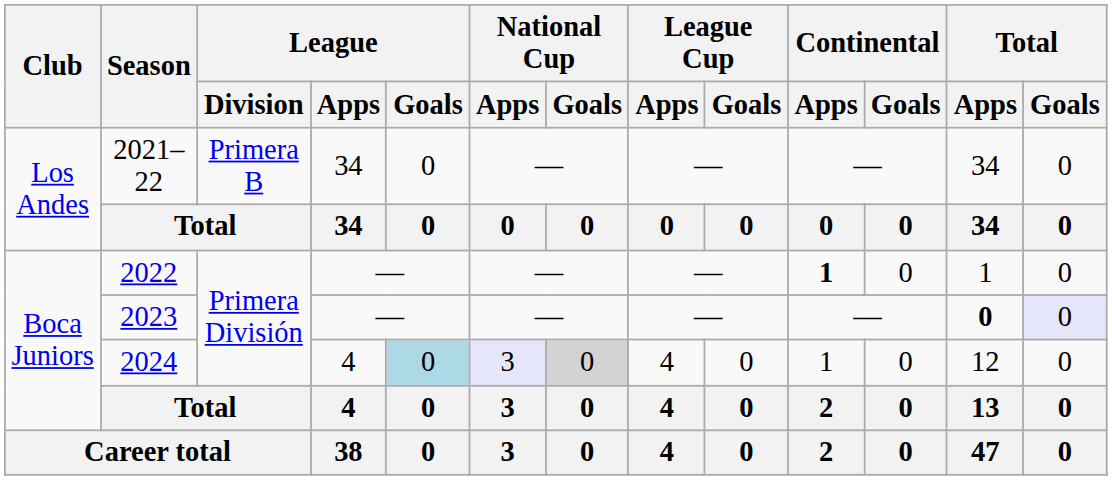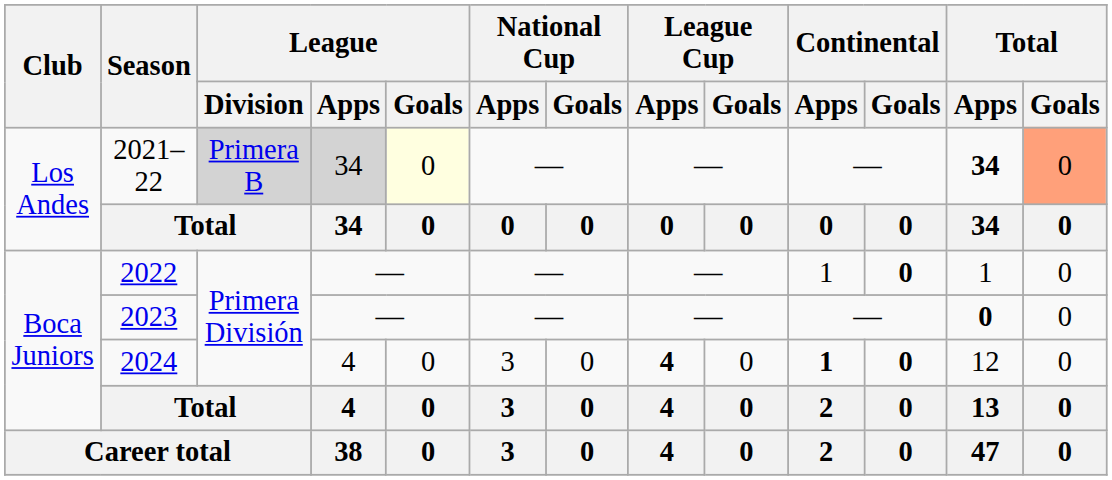(254, 165) no background -> (254, 165) lightgrey background
(348, 165) no background -> (348, 165) lightgrey background
(428, 165) no background -> (428, 165) lightyellow background
(985, 165) normal -> (985, 165) bold
(1065, 165) no background -> (1065, 165) lightsalmon background
(826, 271) bold -> (826, 271) normal
(906, 271) normal -> (906, 271) bold
(1065, 317) lavender background -> (1065, 317) no background
(428, 362) lightblue background -> (428, 362) no background
(508, 362) lavender background -> (508, 362) no background
(587, 362) lightgrey background -> (587, 362) no background
(667, 362) normal -> (667, 362) bold
(826, 362) normal -> (826, 362) bold
(906, 362) normal -> (906, 362) bold
